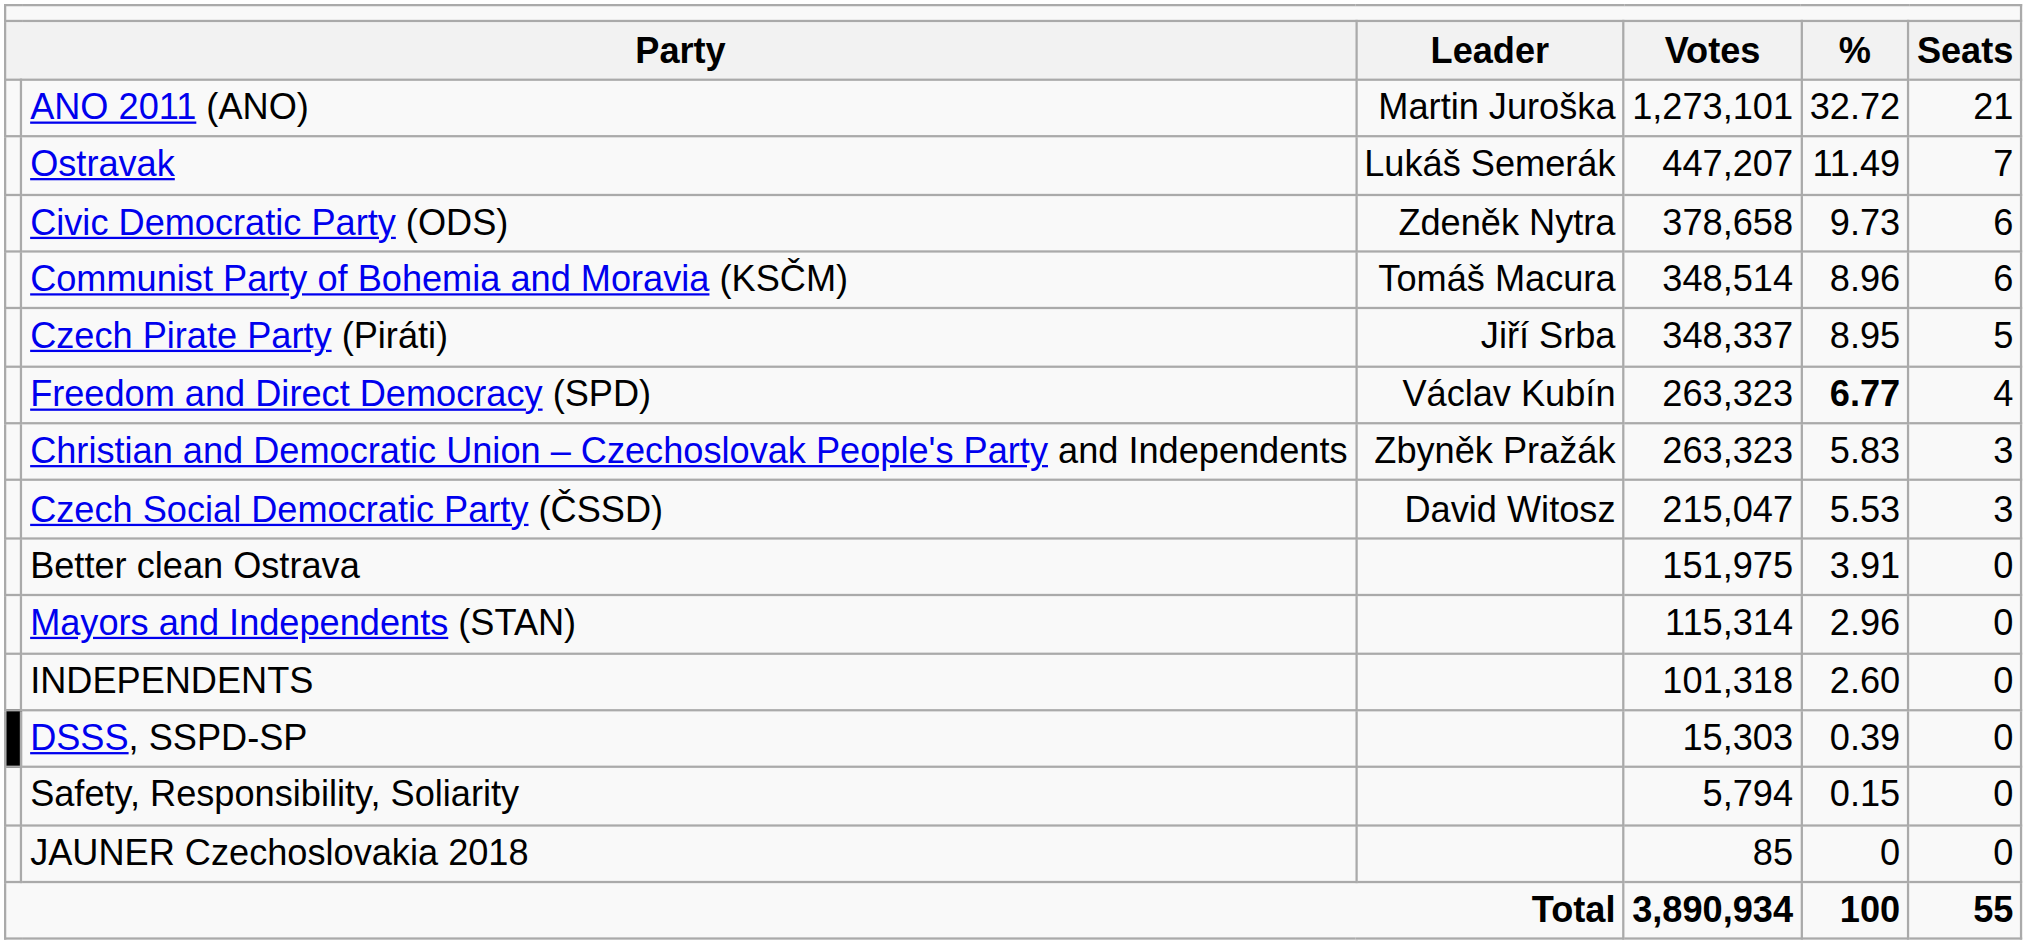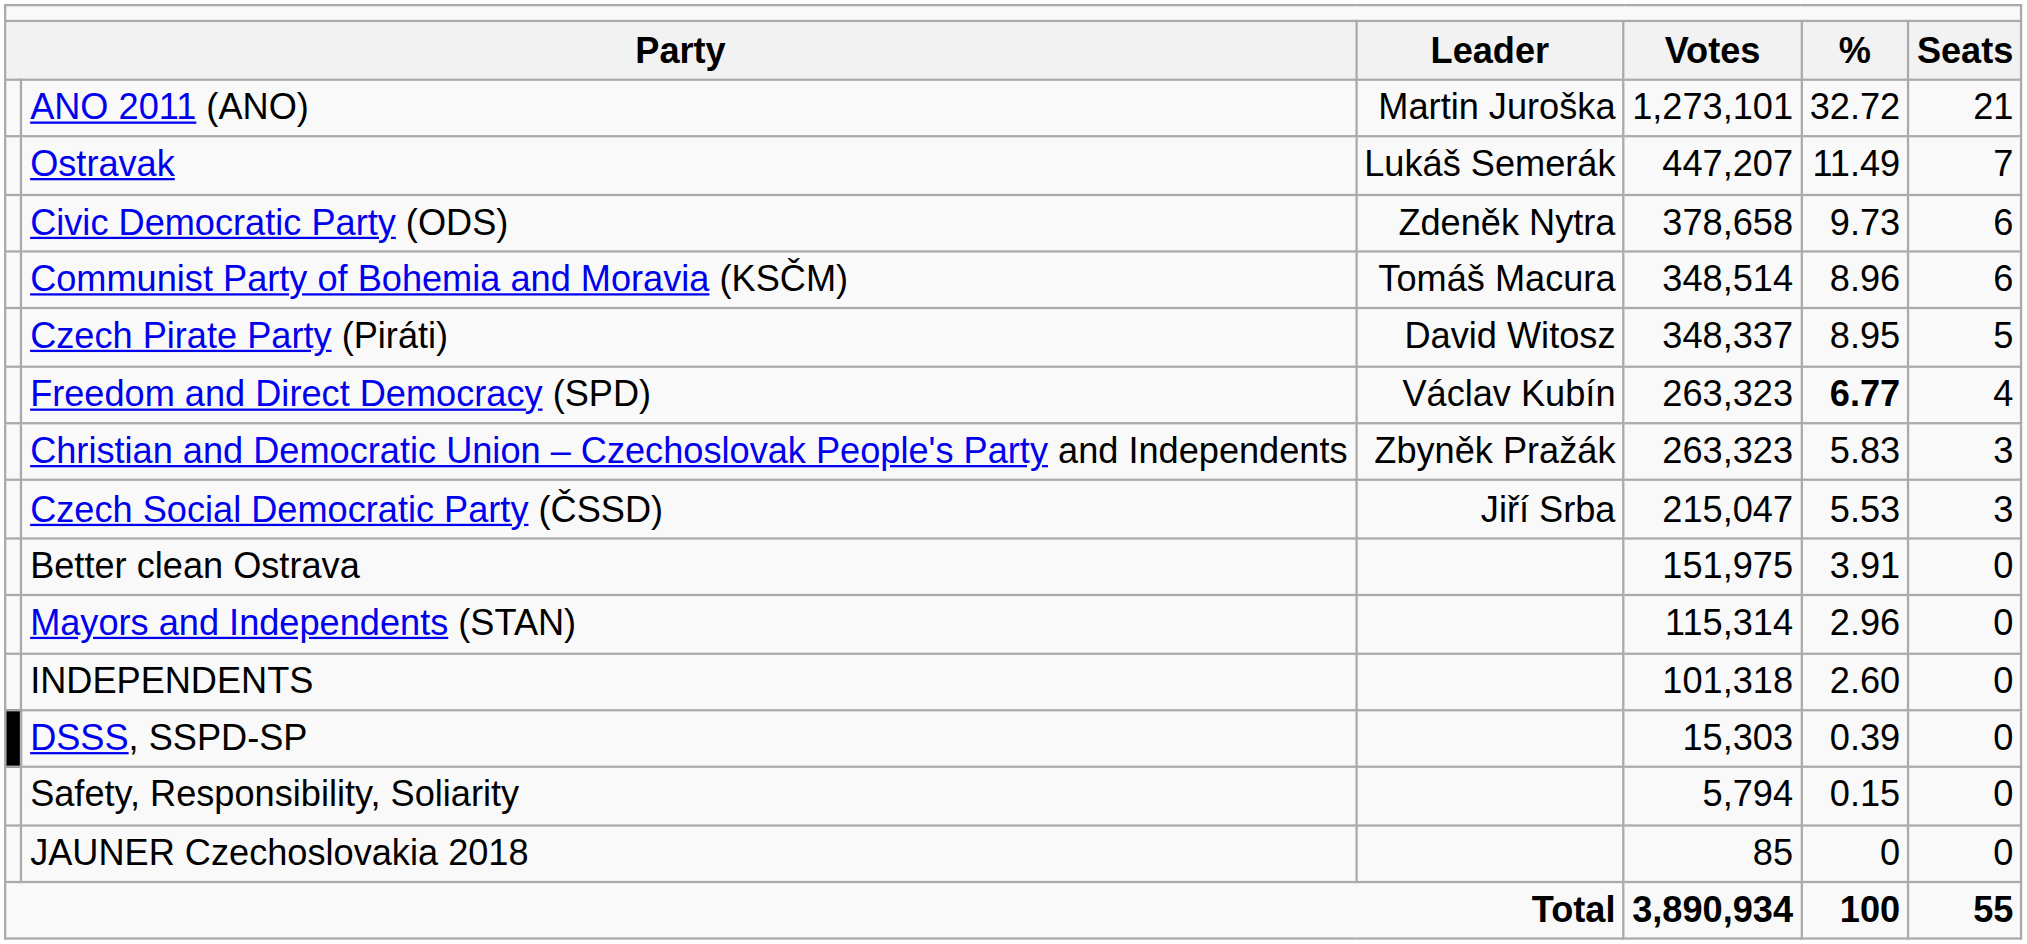(1548, 336) Jiří Srba -> (1510, 336) David Witosz
(1510, 508) David Witosz -> (1548, 508) Jiří Srba
